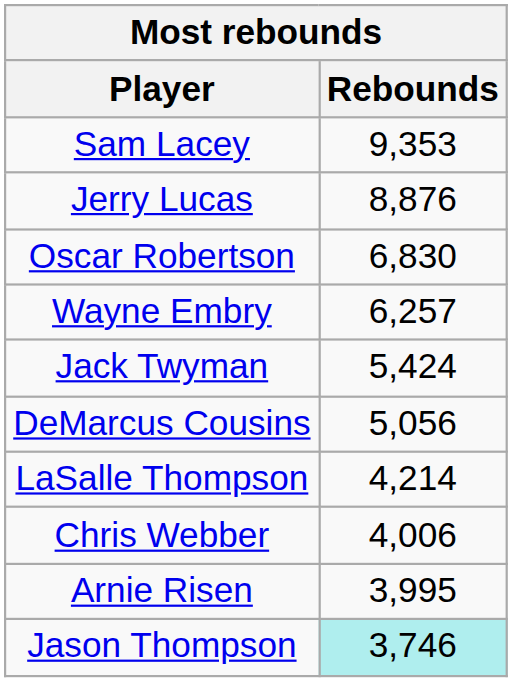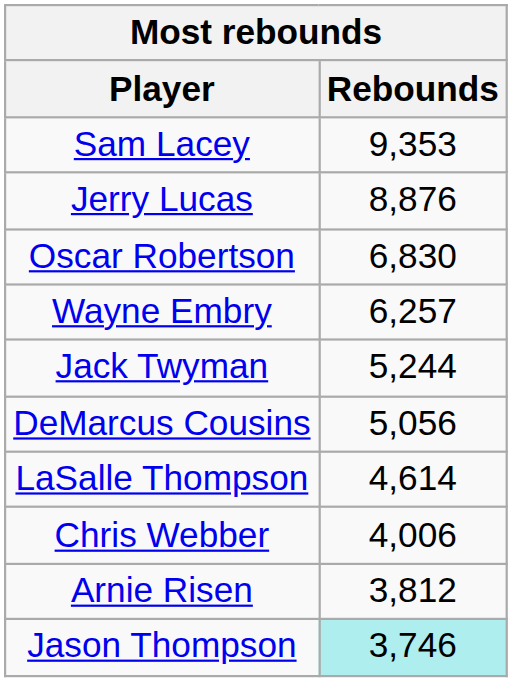(413, 367) 5,424 -> (413, 367) 5,244
(413, 479) 4,214 -> (413, 479) 4,614
(413, 590) 3,995 -> (413, 590) 3,812
